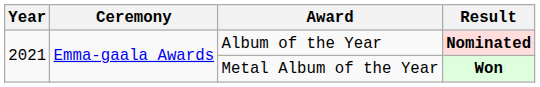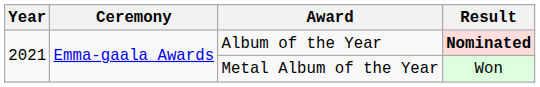(489, 69) bold -> (489, 69) normal
